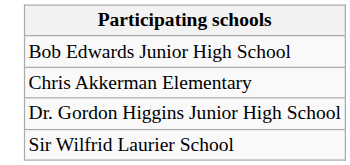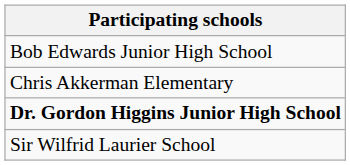(185, 113) normal -> (175, 113) bold
